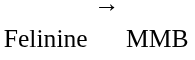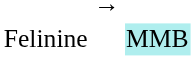(157, 39) no background -> (157, 39) paleturquoise background
